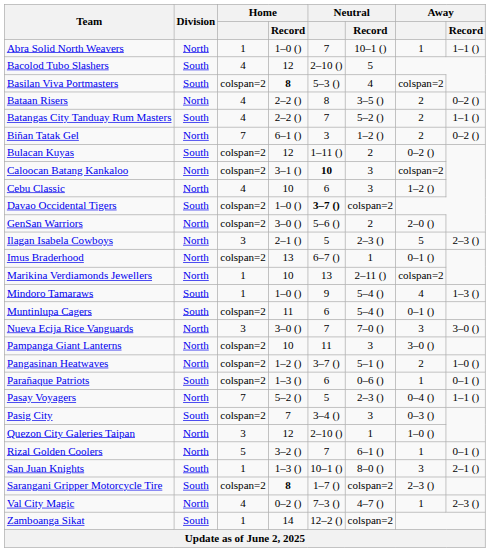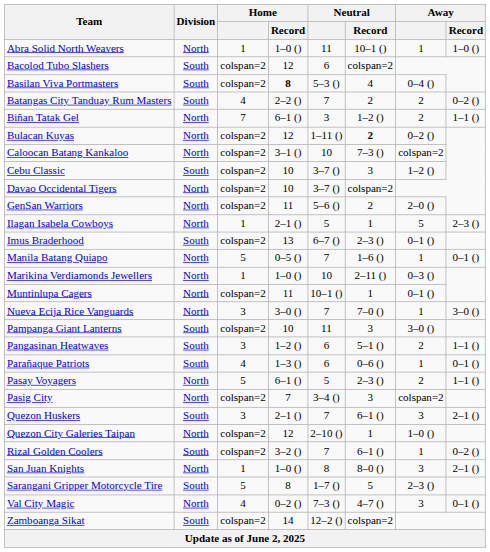(326, 48) 7 -> (326, 48) 11
(466, 48) 1–1 () -> (466, 48) 1–0 ()
(243, 65) 4 -> (243, 65) colspan=2
(326, 65) 2–10 () -> (326, 65) 6
(370, 65) 5 -> (370, 65) colspan=2
(421, 83) colspan=2 -> (421, 83) 0–4 ()
- row: (37, 100)
(370, 118) 5–2 () -> (370, 100) 2
(466, 118) 1–1 () -> (466, 100) 0–2 ()
(466, 135) 0–2 () -> (466, 118) 1–1 ()
(196, 153) South -> (196, 135) North
(370, 153) normal -> (370, 135) bold
(326, 170) bold -> (326, 153) normal
(370, 170) 3 -> (370, 153) 7–3 ()
(196, 188) North -> (196, 170) South
(243, 188) 4 -> (243, 170) colspan=2
(326, 188) 6 -> (326, 170) 3–7 ()
(196, 205) South -> (196, 188) North
(288, 205) 1–0 () -> (288, 188) 10
(326, 205) bold -> (326, 188) normal
(288, 223) 3–0 () -> (288, 205) 11
(243, 240) 3 -> (243, 223) 1
(370, 240) 2–3 () -> (370, 223) 1
(196, 258) North -> (196, 240) South
(370, 258) 1 -> (370, 240) 2–3 ()
+ row: (57, 258)
(288, 275) 10 -> (288, 275) 1–0 ()
(326, 275) 13 -> (326, 275) 10
(421, 275) colspan=2 -> (421, 275) 0–3 ()
- row: (50, 293)
(196, 310) South -> (196, 293) North
(326, 310) 6 -> (326, 293) 10–1 ()
(370, 310) 5–4 () -> (370, 293) 1
(421, 328) 3 -> (421, 310) 1
(196, 345) North -> (196, 328) South
(196, 363) North -> (196, 345) South
(243, 363) colspan=2 -> (243, 345) 3
(326, 363) 3–7 () -> (326, 345) 6
(466, 363) 1–0 () -> (466, 345) 1–1 ()
(243, 380) colspan=2 -> (243, 363) 4
(243, 398) 7 -> (243, 380) 5
(288, 398) 5–2 () -> (288, 380) 6–1 ()
(421, 398) 0–4 () -> (421, 380) 2
(196, 415) South -> (196, 398) North
(421, 415) 0–3 () -> (421, 398) colspan=2
+ row: (44, 415)
(243, 433) 3 -> (243, 433) colspan=2
(196, 450) North -> (196, 450) South
(243, 450) 5 -> (243, 450) colspan=2
(466, 450) 0–1 () -> (466, 450) 0–2 ()
(196, 468) South -> (196, 468) North
(288, 468) 1–3 () -> (288, 468) 1–0 ()
(326, 468) 10–1 () -> (326, 468) 8
(243, 485) colspan=2 -> (243, 485) 5
(288, 485) bold -> (288, 485) normal
(370, 485) colspan=2 -> (370, 485) 5
(421, 503) 1 -> (421, 503) 3
(466, 503) 2–3 () -> (466, 503) 0–1 ()
(243, 521) 1 -> (243, 521) colspan=2
